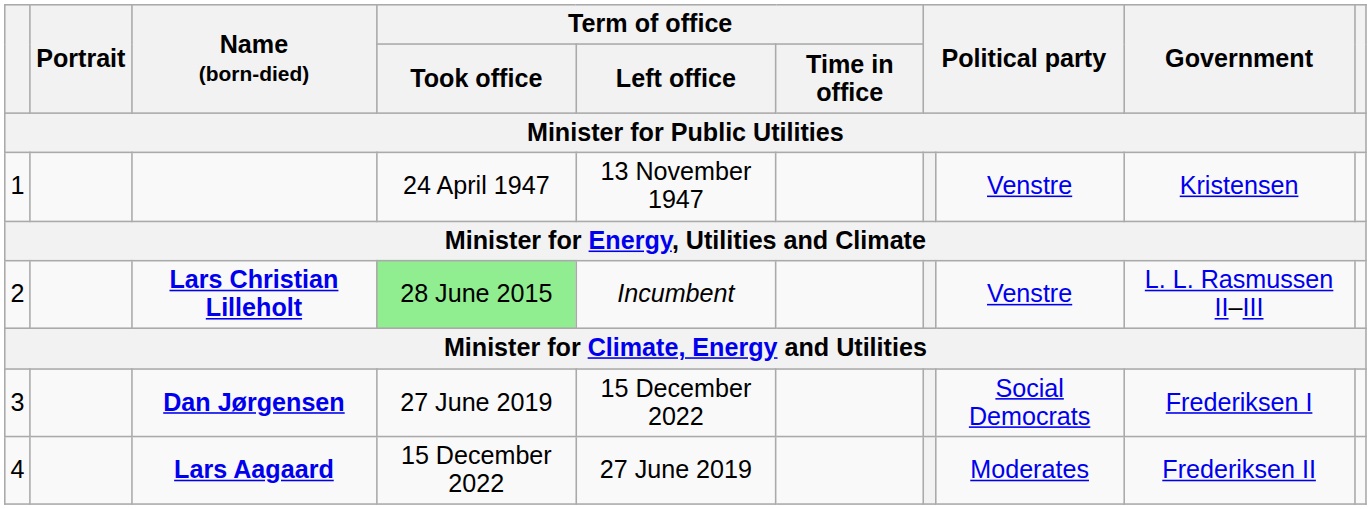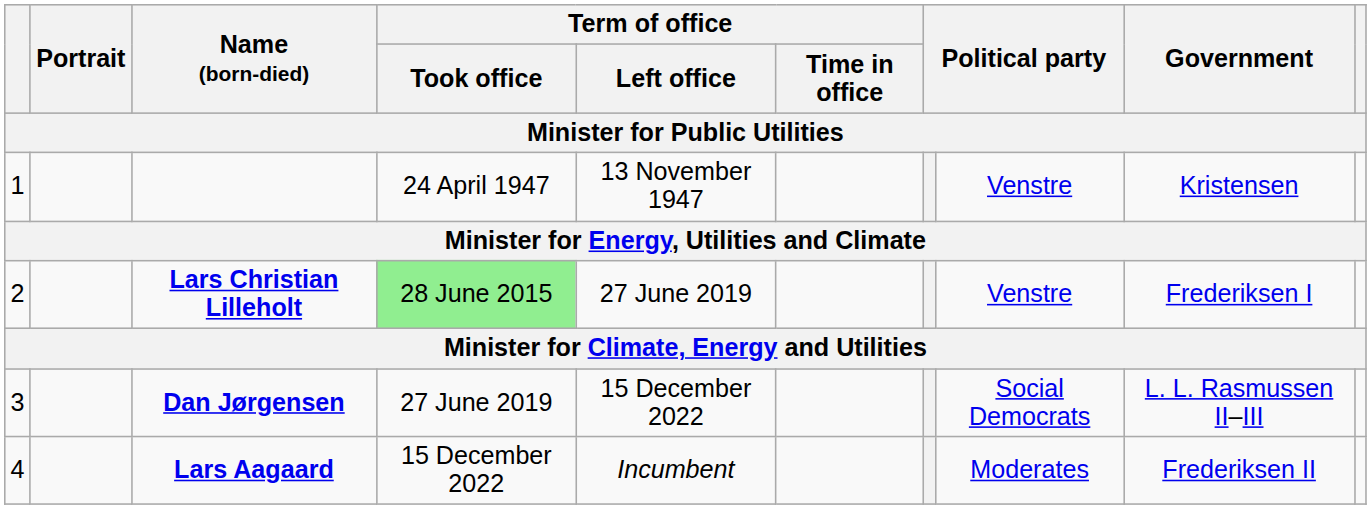(676, 294) Incumbent -> (676, 294) 27 June 2019
(1239, 294) L. L. Rasmussen II–III -> (1239, 294) Frederiksen I
(1239, 402) Frederiksen I -> (1239, 402) L. L. Rasmussen II–III
(676, 470) 27 June 2019 -> (676, 470) Incumbent
